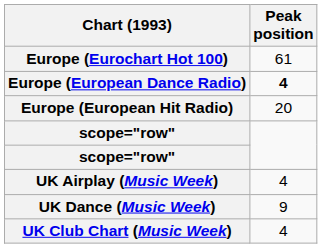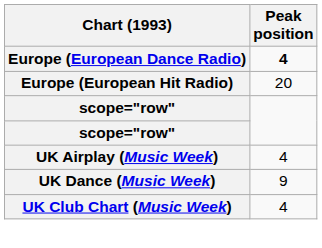- row: (127, 58)
